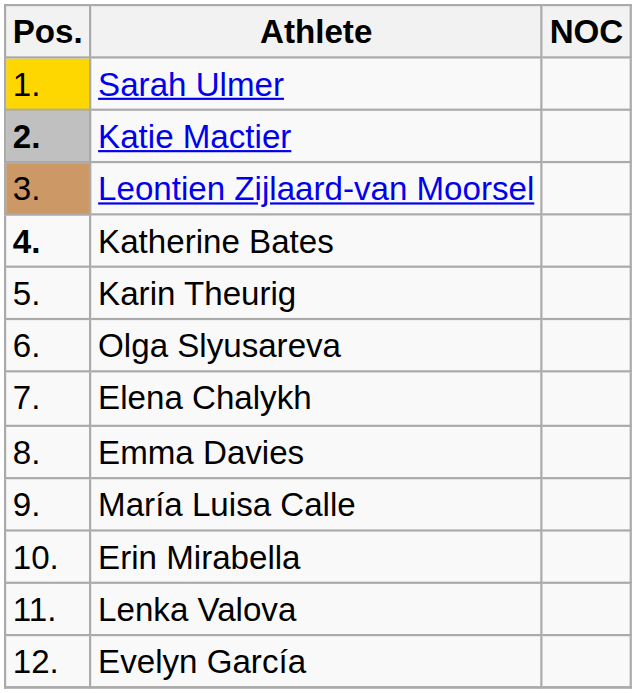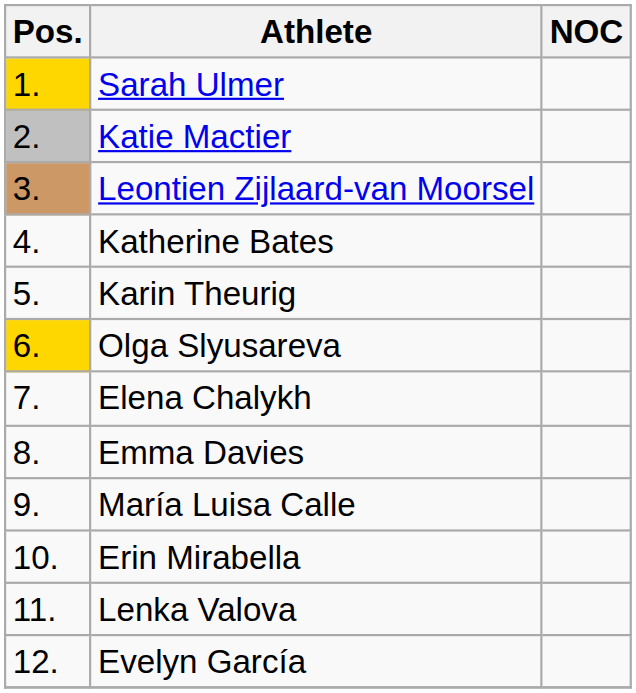(27, 136) bold -> (27, 136) normal
(27, 241) bold -> (27, 241) normal
(27, 346) no background -> (27, 346) gold background
